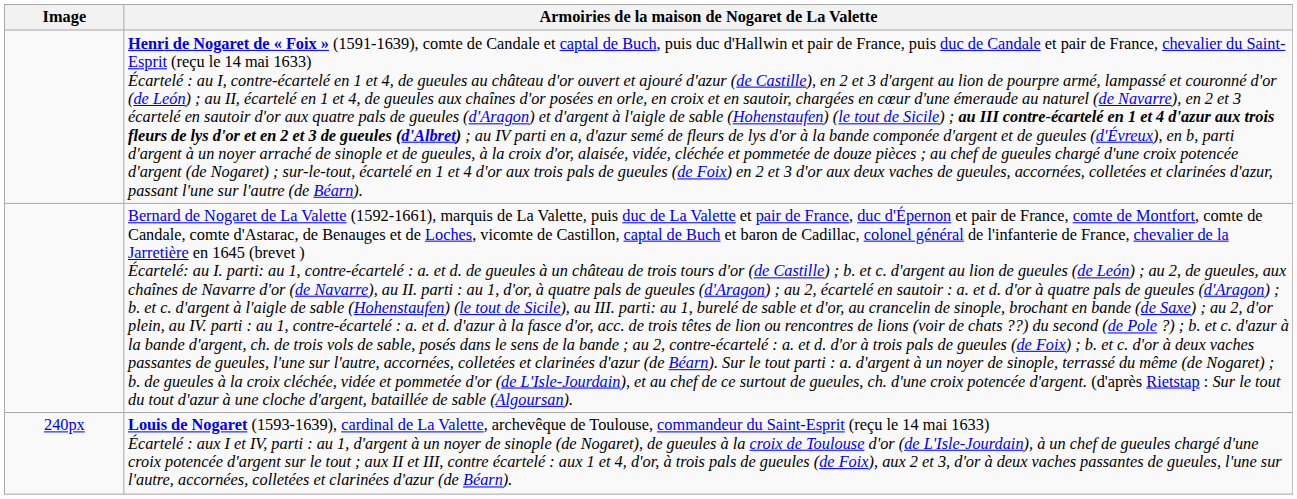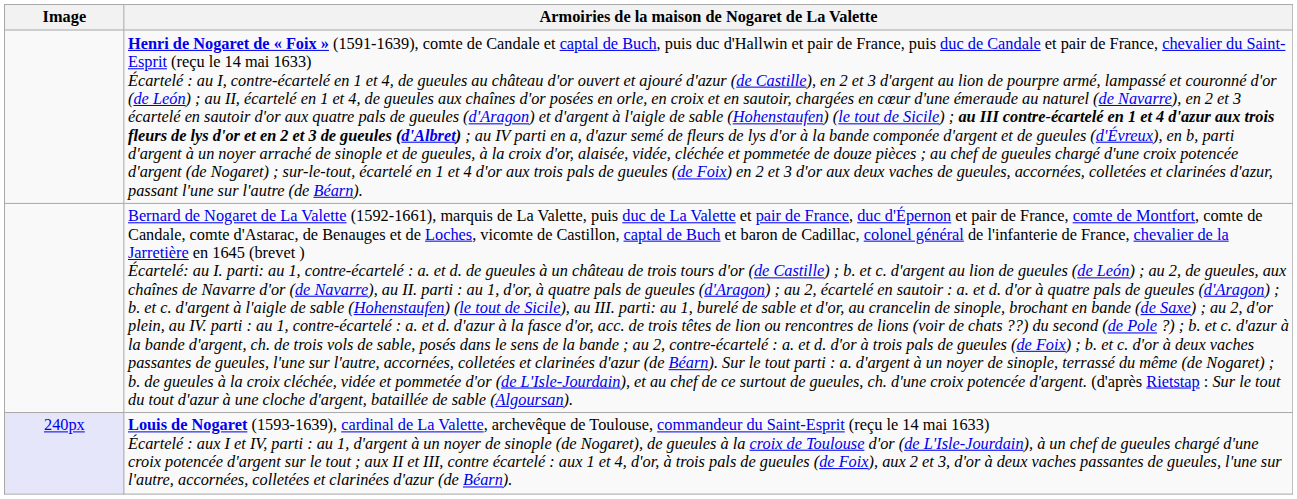(64, 426) no background -> (64, 426) lavender background
